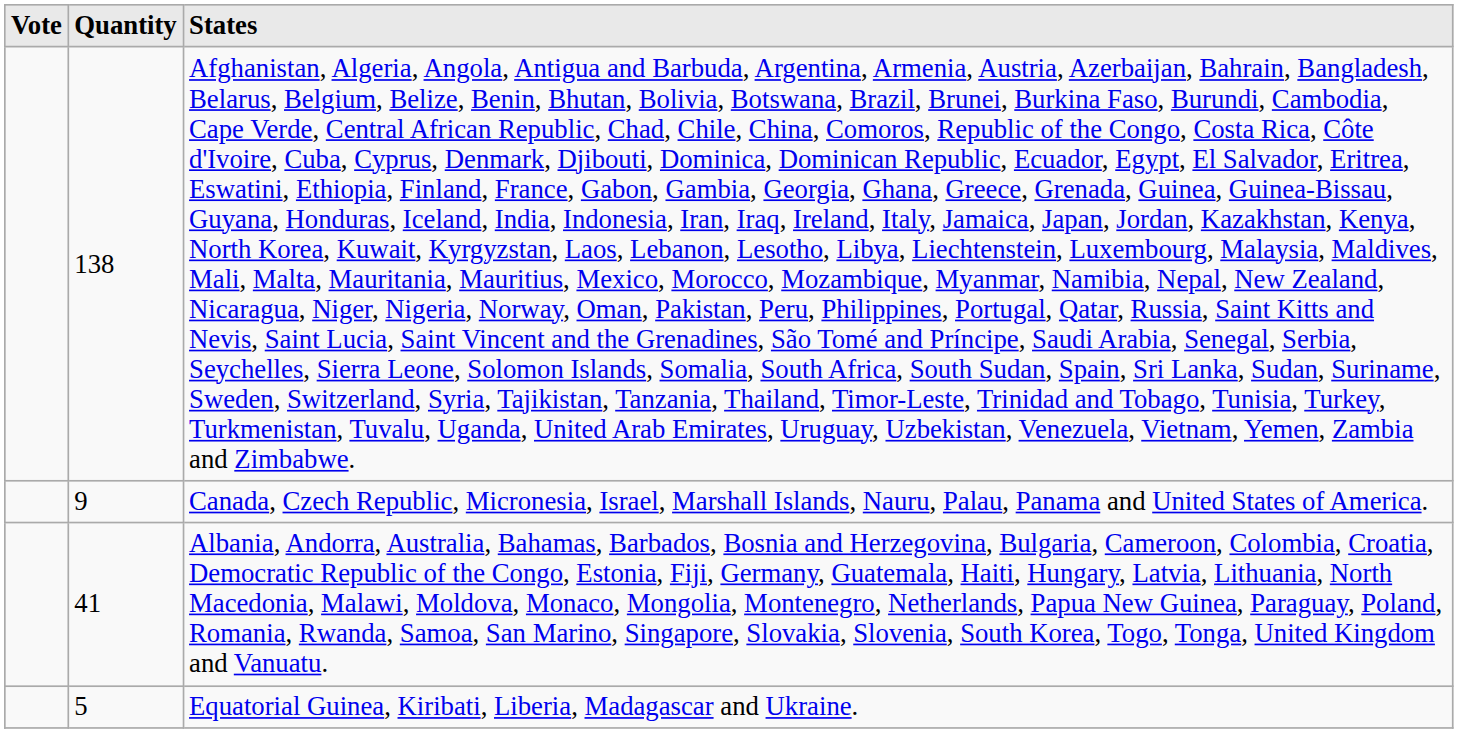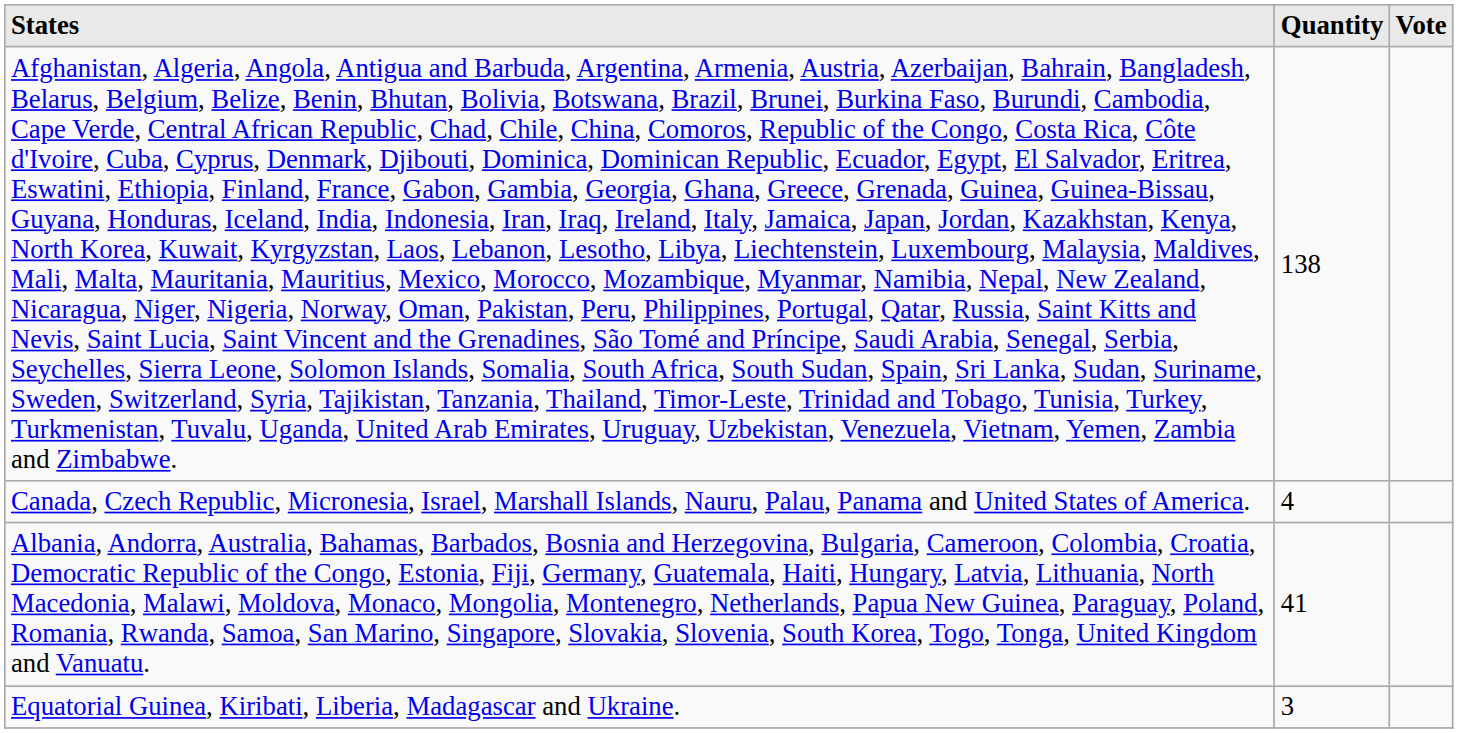columns swapped: (36, 25) <-> (223, 25)
(81, 501) 9 -> (1288, 501) 4
(81, 706) 5 -> (1288, 706) 3
